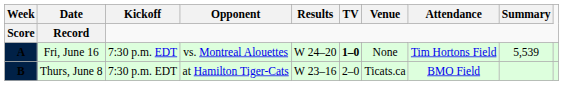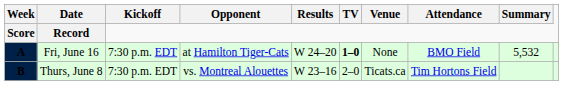(236, 52) vs. Montreal Alouettes -> (236, 52) at Hamilton Tiger-Cats
(454, 52) Tim Hortons Field -> (454, 52) BMO Field
(526, 52) 5,539 -> (526, 52) 5,532
(236, 71) at Hamilton Tiger-Cats -> (236, 71) vs. Montreal Alouettes
(454, 71) BMO Field -> (454, 71) Tim Hortons Field
